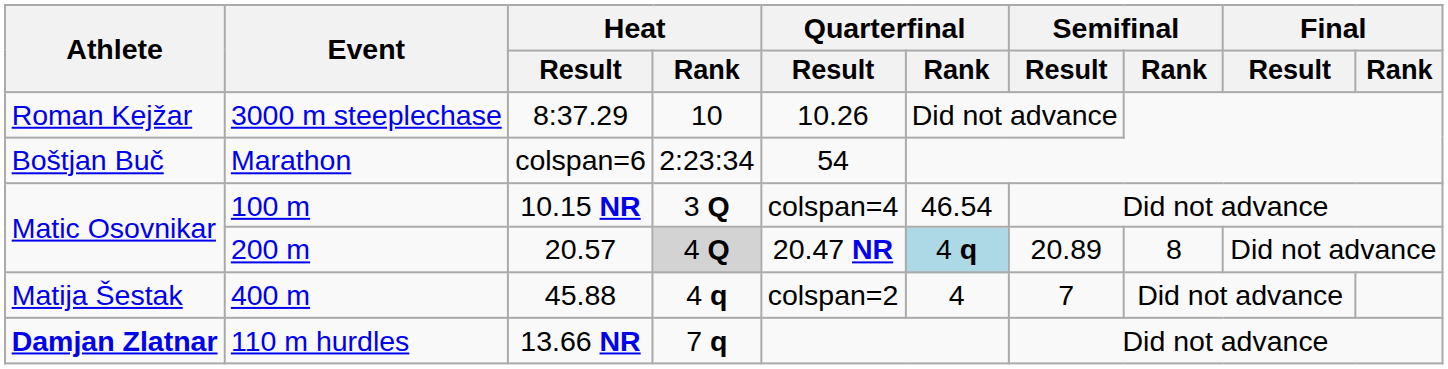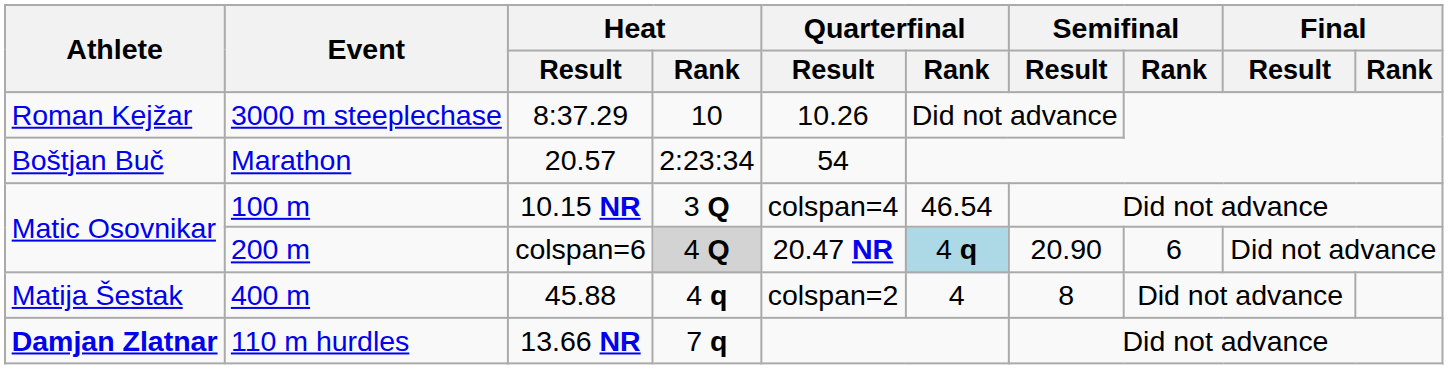(581, 161) colspan=6 -> (581, 161) 20.57
(581, 251) 20.57 -> (581, 251) colspan=6
(1066, 251) 20.89 -> (1066, 251) 20.90
(1174, 251) 8 -> (1174, 251) 6
(1066, 296) 7 -> (1066, 296) 8
